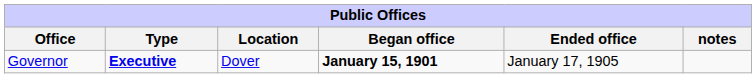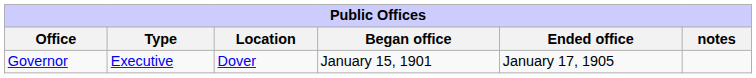(143, 61) bold -> (142, 61) normal
(380, 61) bold -> (376, 61) normal
